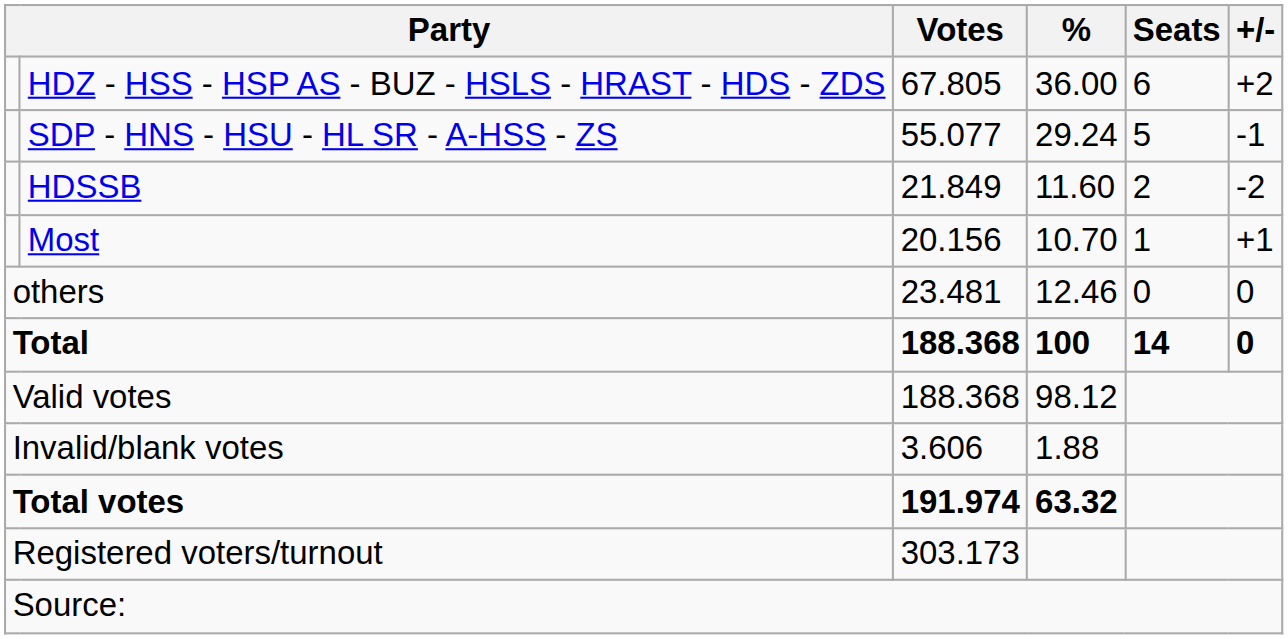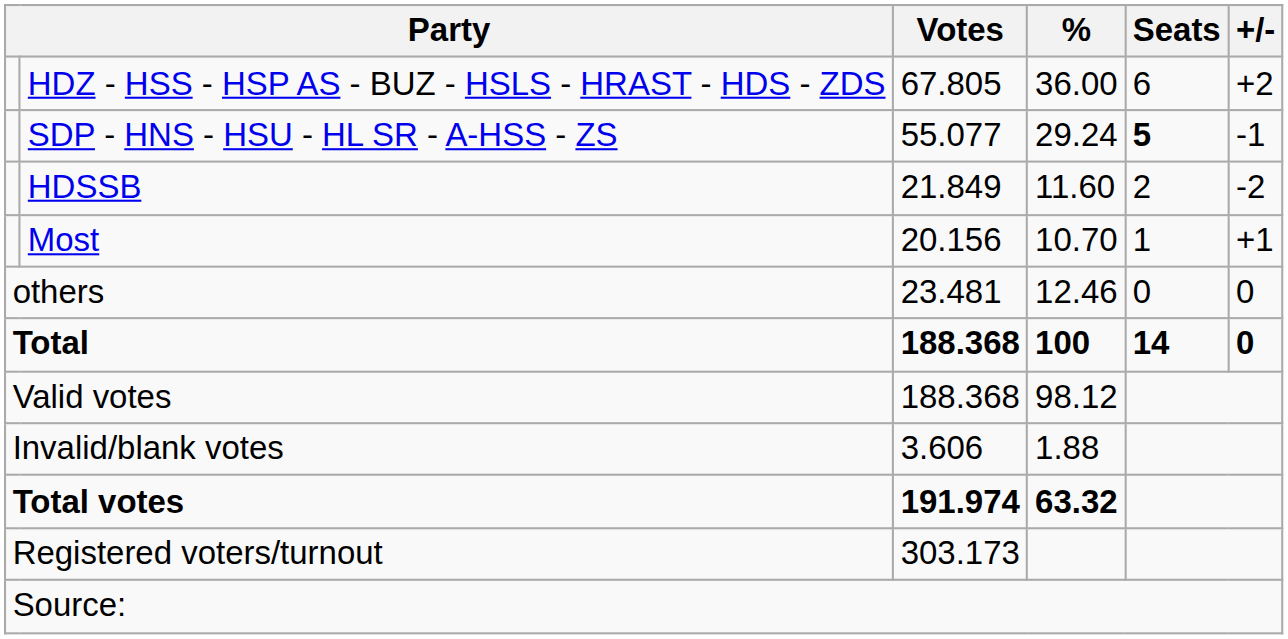(1142, 135) normal -> (1142, 135) bold
